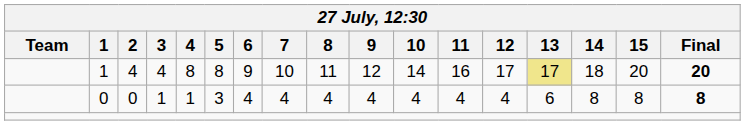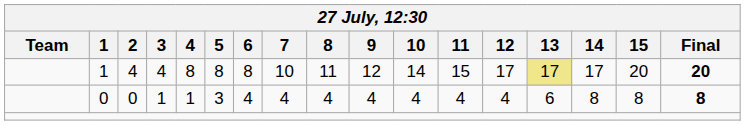(248, 71) 9 -> (248, 71) 8
(461, 71) 16 -> (461, 71) 15
(594, 71) 18 -> (594, 71) 17
